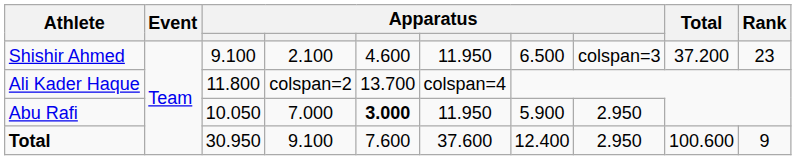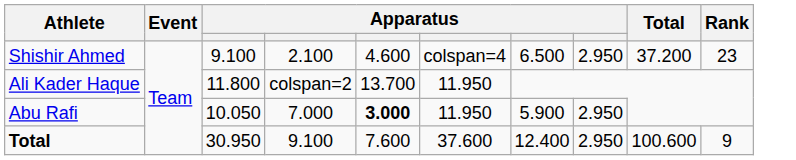(465, 56) 11.950 -> (465, 56) colspan=4
(619, 56) colspan=3 -> (601, 56) 2.950
(465, 84) colspan=4 -> (465, 84) 11.950
